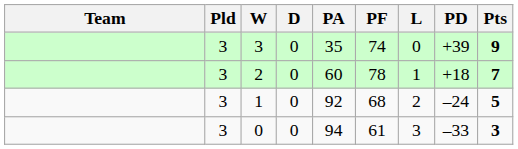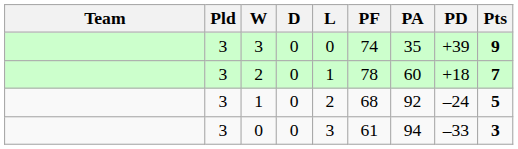columns swapped: (416, 18) <-> (334, 18)
